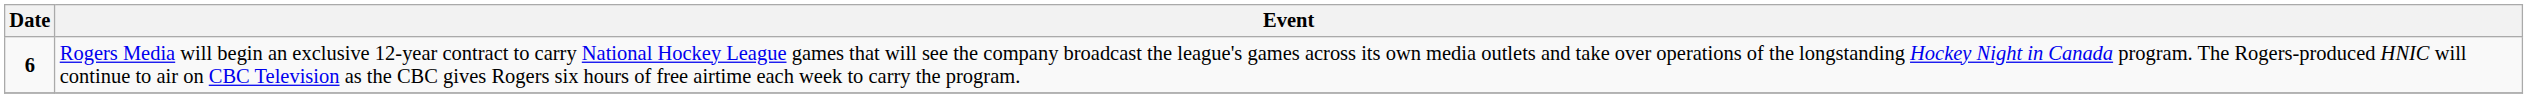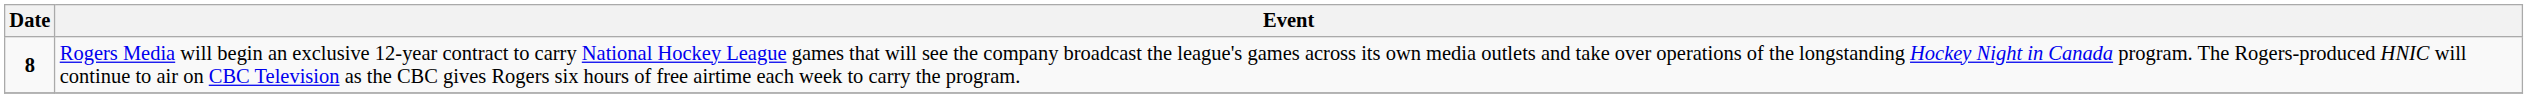(30, 64) 6 -> (30, 64) 8
